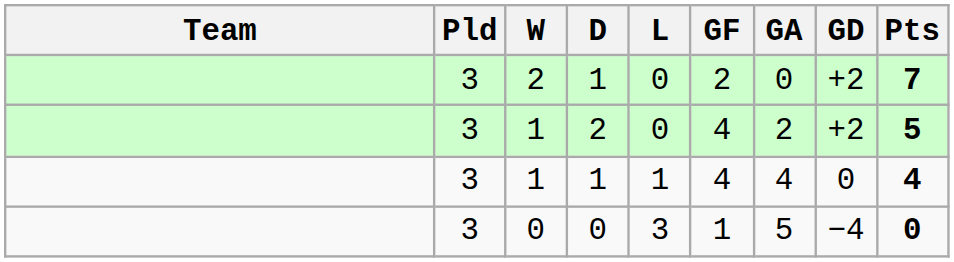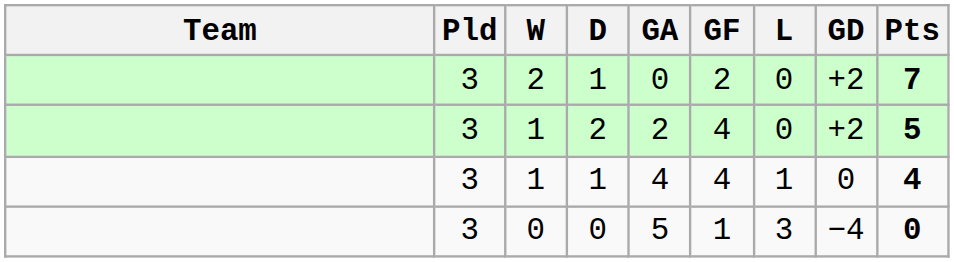columns swapped: (660, 30) <-> (784, 30)
